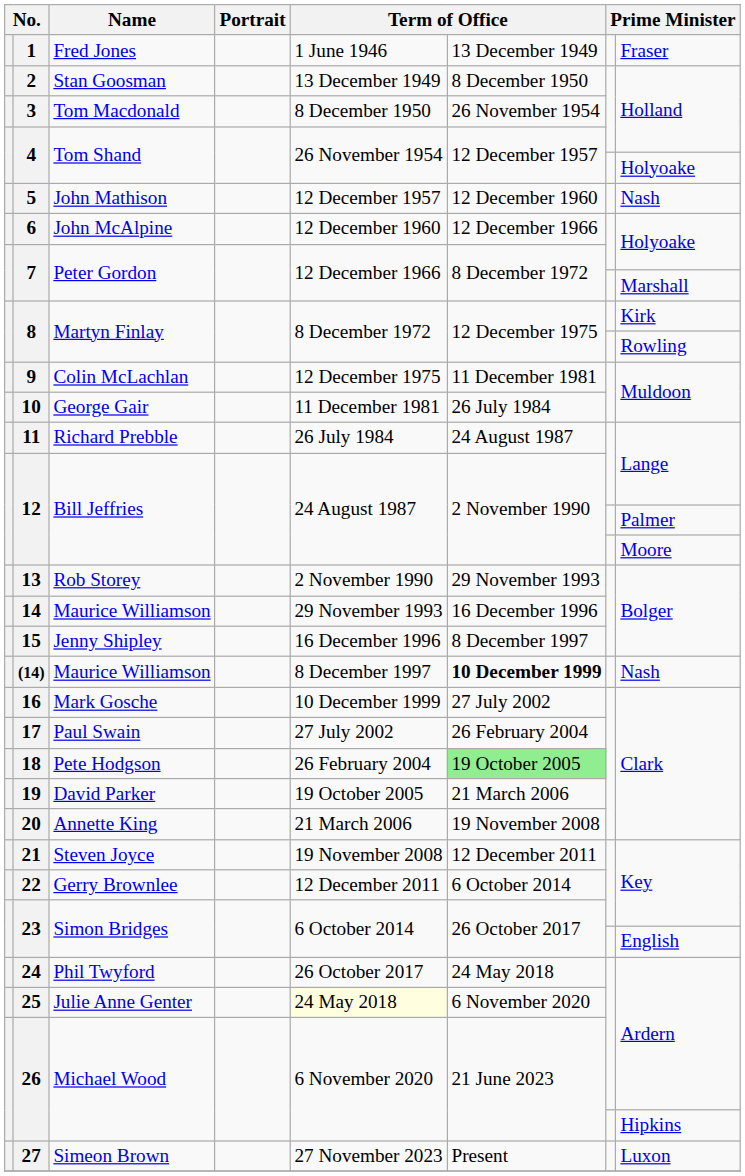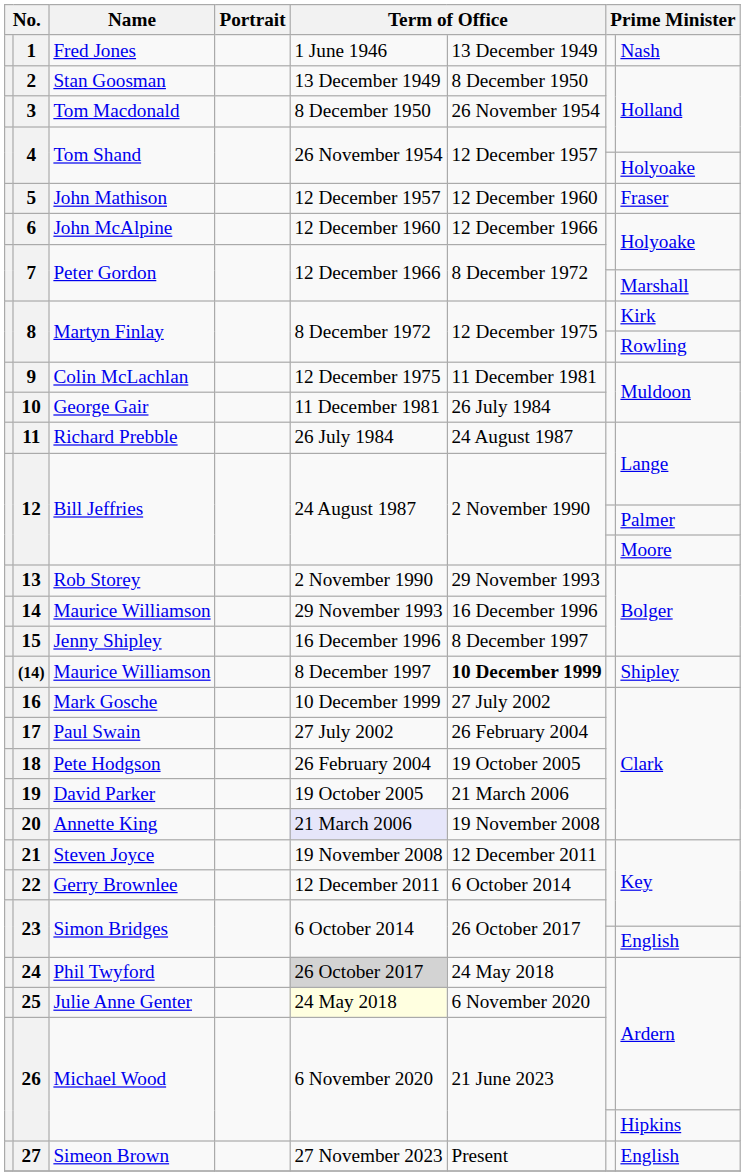(644, 50) Fraser -> (640, 50) Nash
(640, 198) Nash -> (644, 198) Fraser
(640, 671) Nash -> (650, 671) Shipley
(516, 763) lightgreen background -> (516, 763) no background
(353, 824) no background -> (353, 824) lavender background
(359, 972) no background -> (359, 972) lightgrey background
(645, 1155) Luxon -> (650, 1155) English
